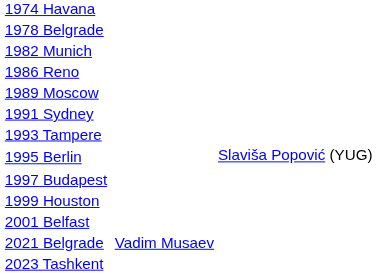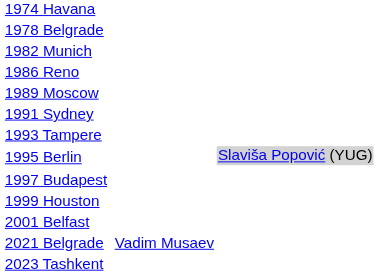(295, 155) no background -> (295, 155) lightgrey background
